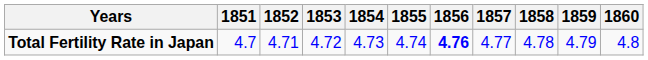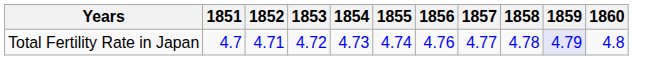(111, 42) bold -> (104, 42) normal
(454, 42) bold -> (439, 42) normal
(581, 42) no background -> (567, 42) lavender background
